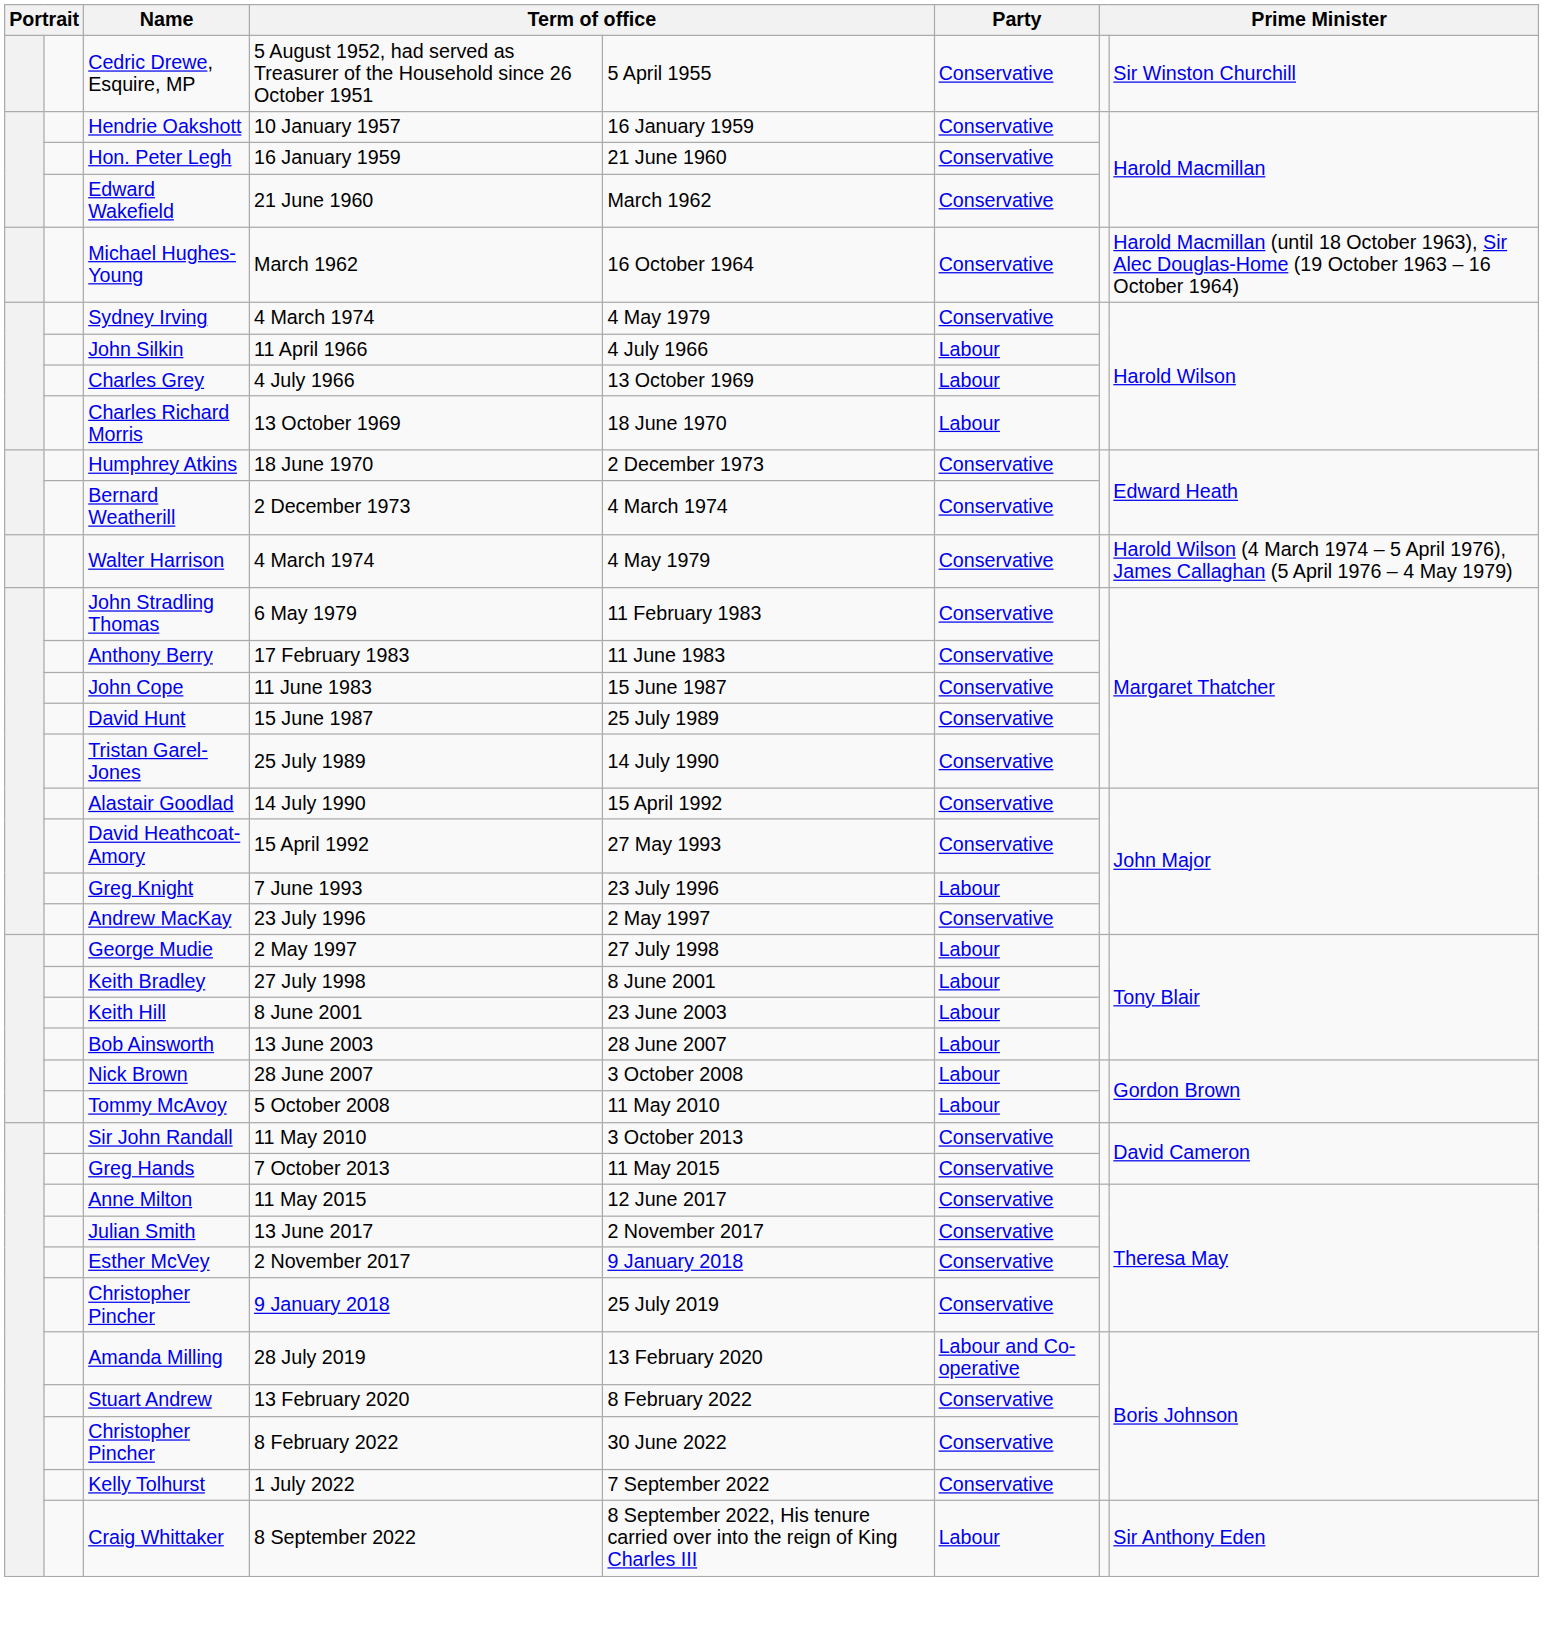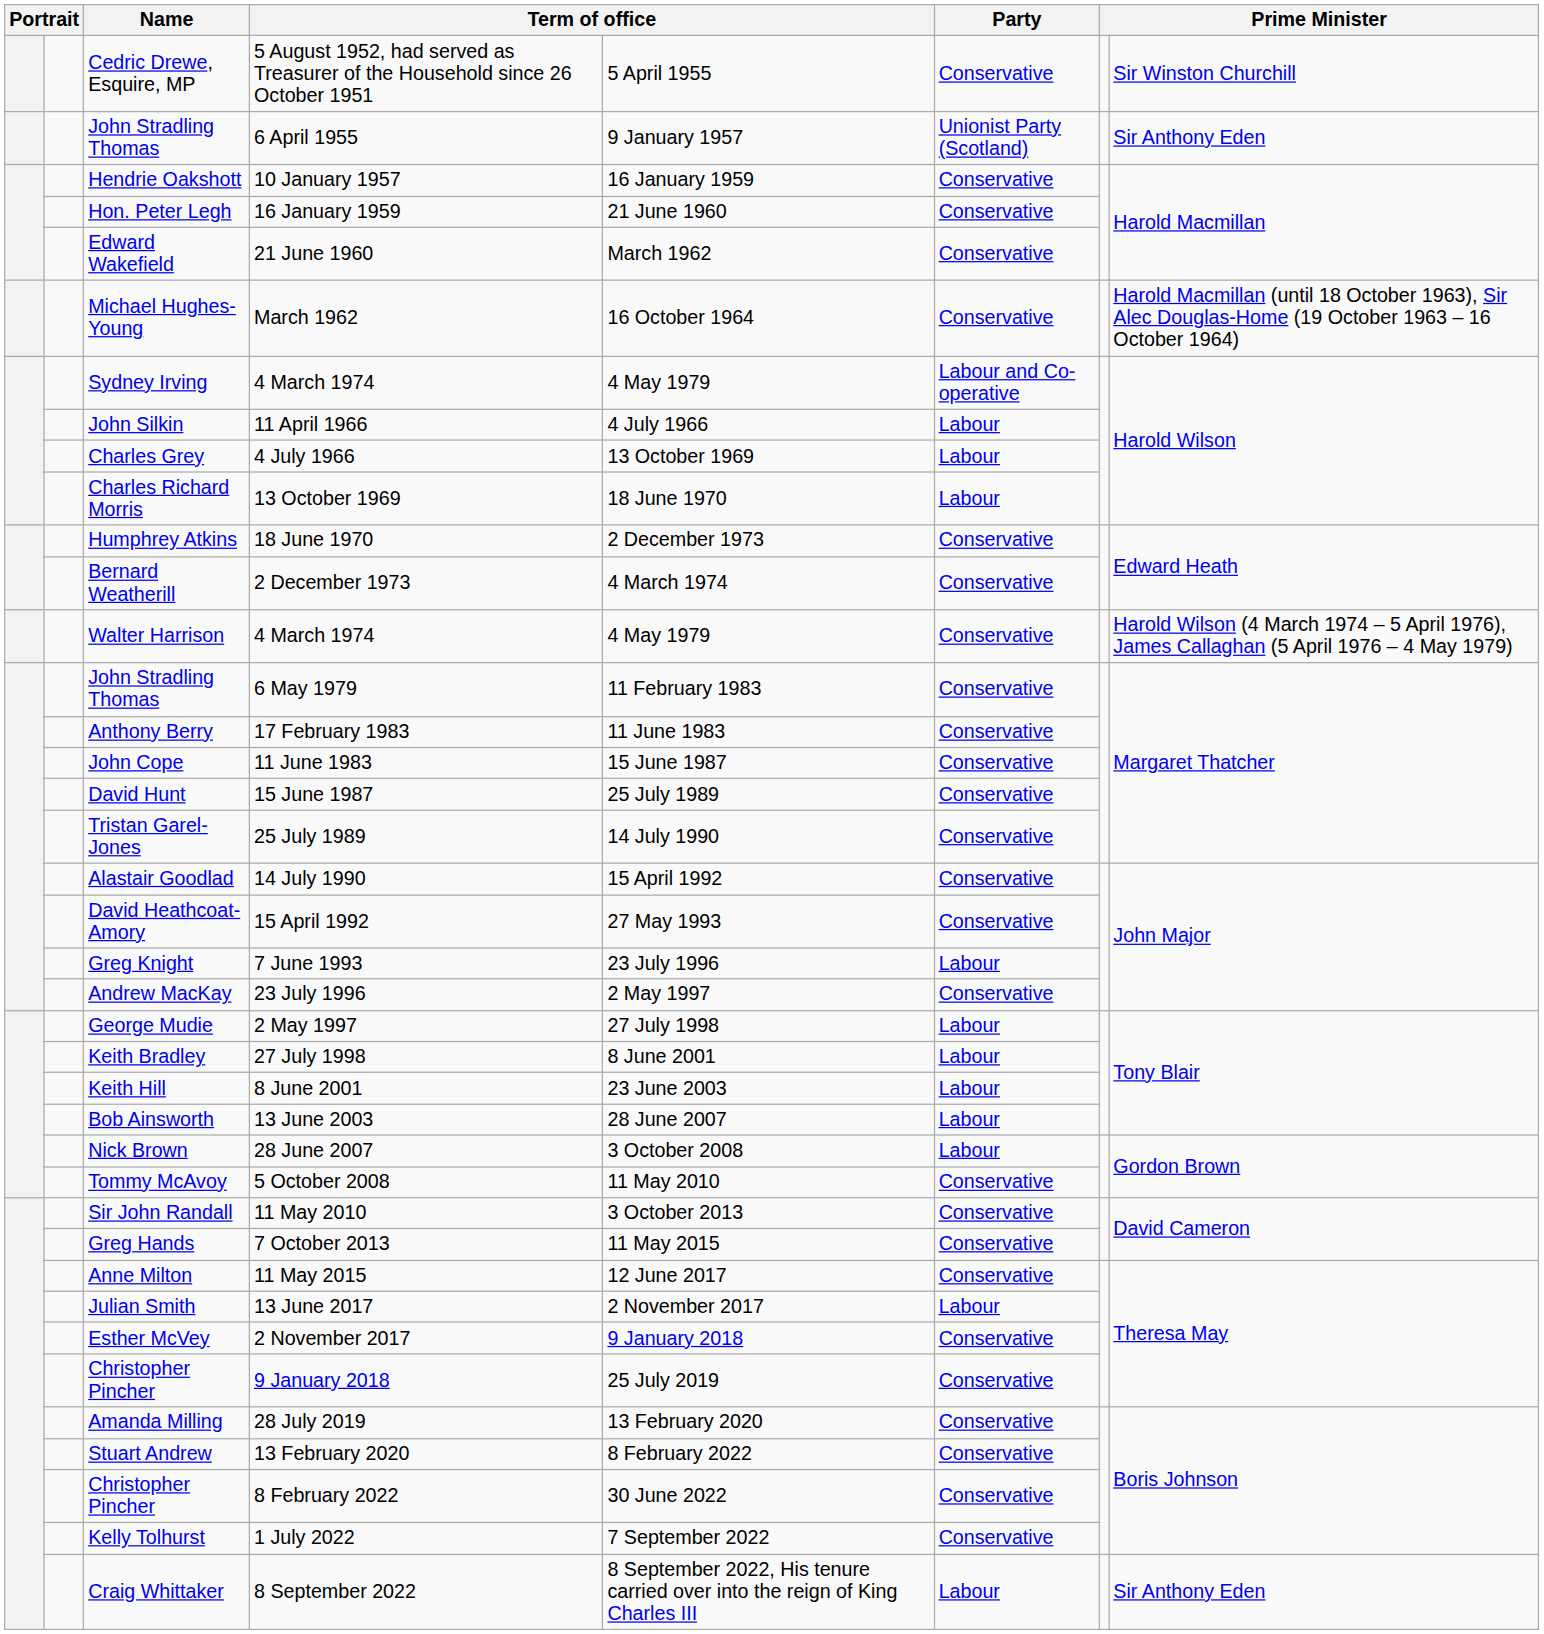+ row: (151, 137)
(996, 318) Conservative -> (1007, 382) Labour and Co-operative
(969, 1106) Labour -> (996, 1181) Conservative
(996, 1231) Conservative -> (969, 1306) Labour
(1007, 1358) Labour and Co-operative -> (996, 1422) Conservative
